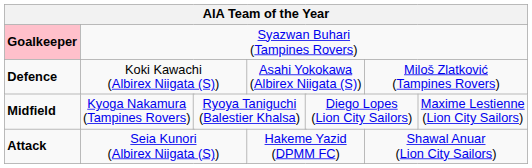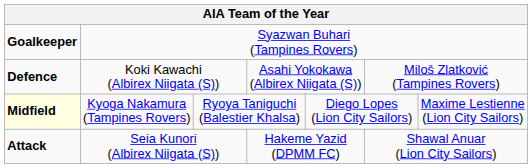(42, 42) pink background -> (42, 42) no background
(32, 111) no background -> (32, 111) lightyellow background
